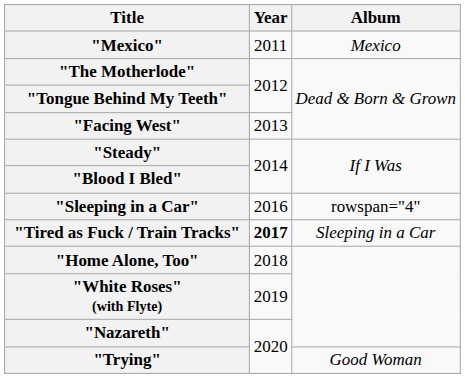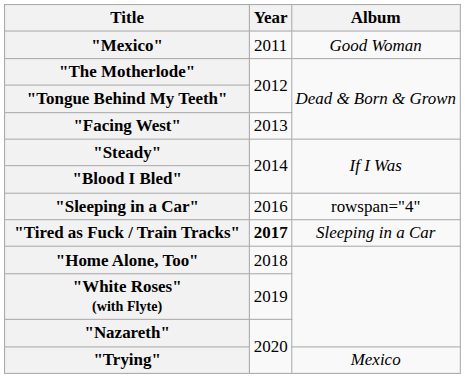(376, 44) Mexico -> (376, 44) Good Woman
(376, 359) Good Woman -> (376, 359) Mexico
